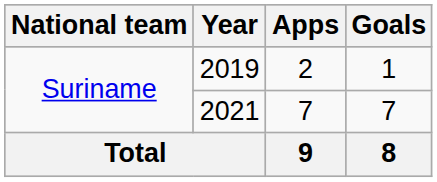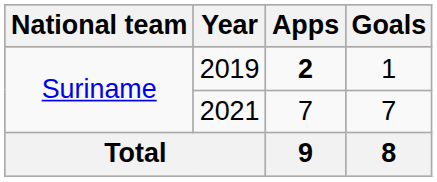(305, 68) normal -> (305, 68) bold
